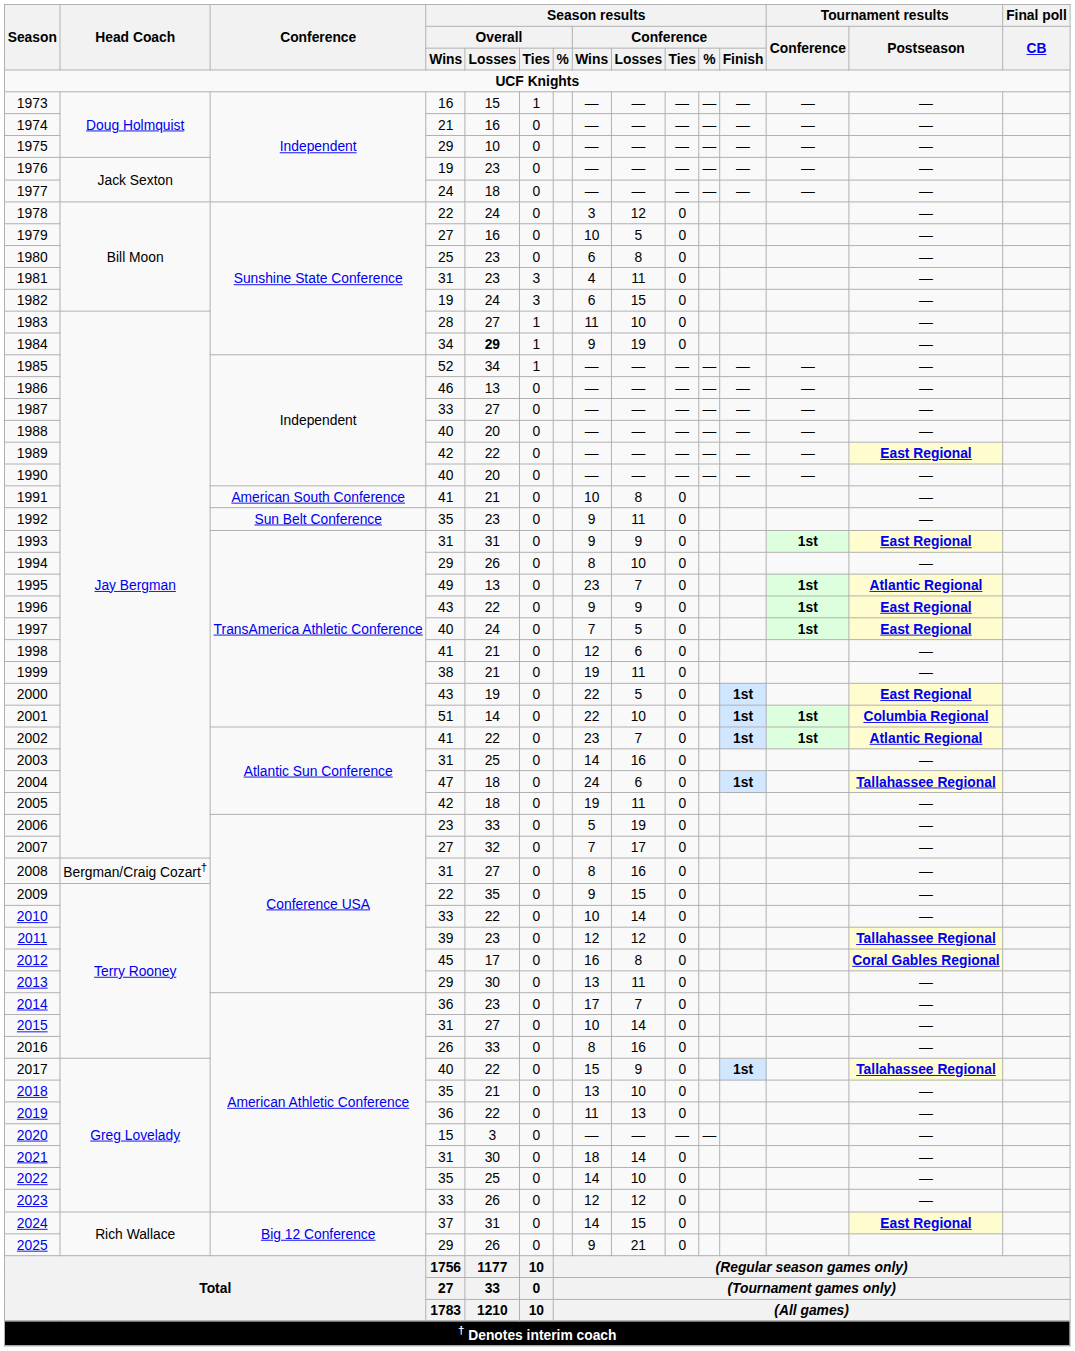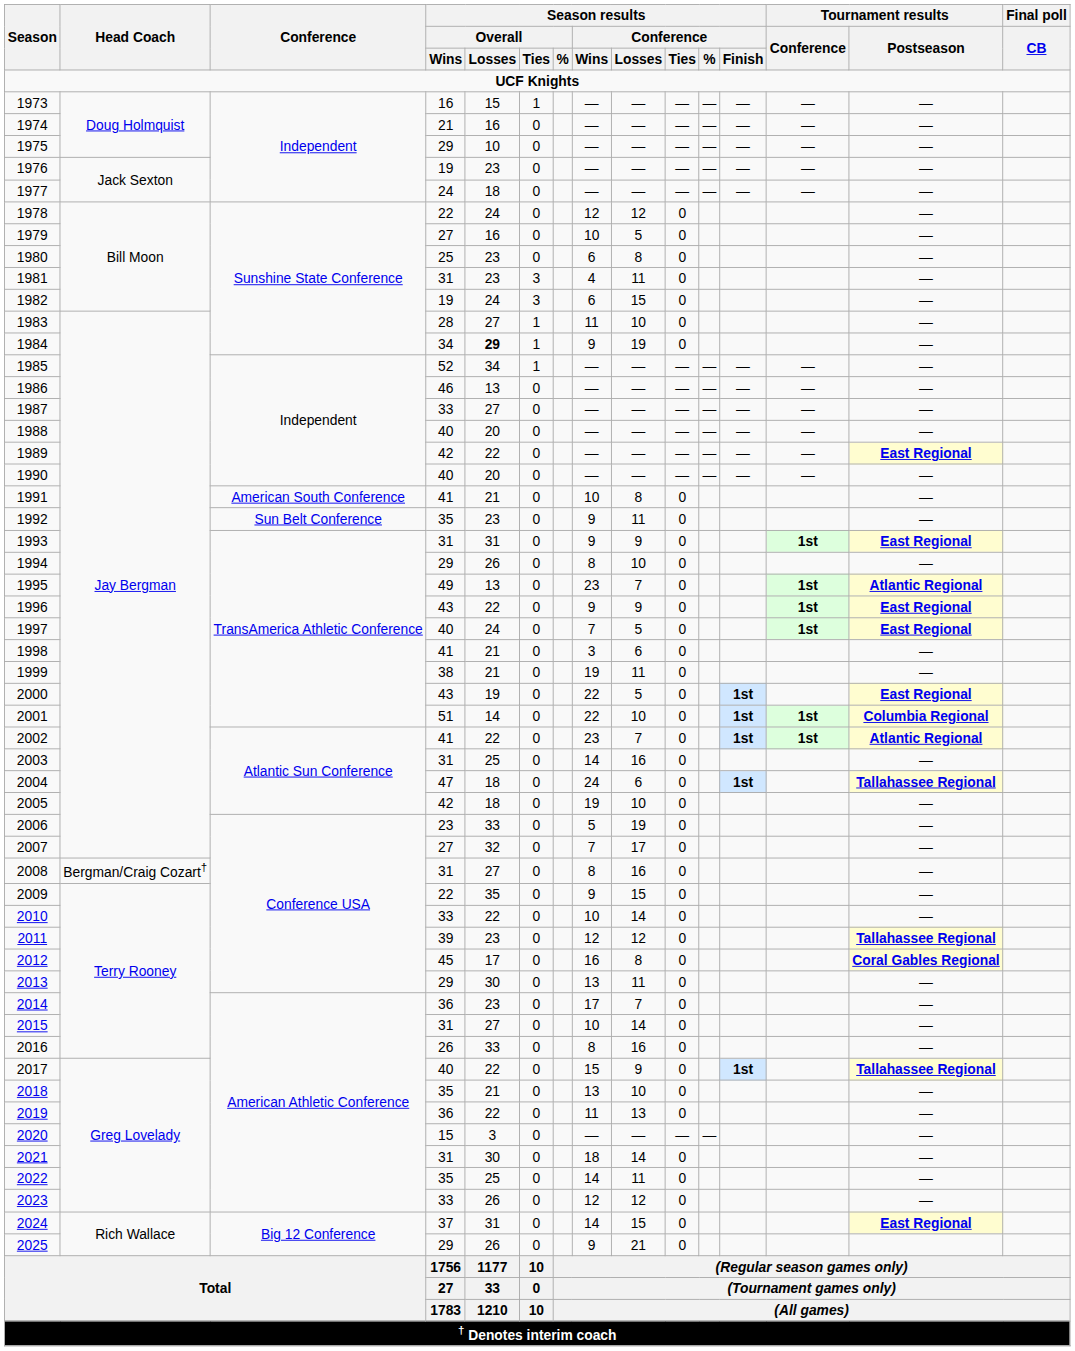(592, 213) 3 -> (592, 213) 12
(592, 651) 12 -> (592, 651) 3
(638, 804) 11 -> (638, 804) 10
(638, 1179) 10 -> (638, 1179) 11
